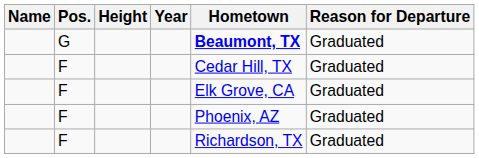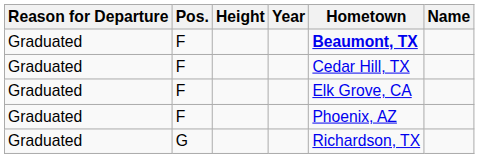columns swapped: (29, 16) <-> (390, 16)
(64, 41) G -> (180, 41) F
(63, 141) F -> (182, 141) G
